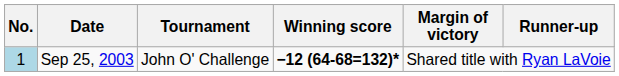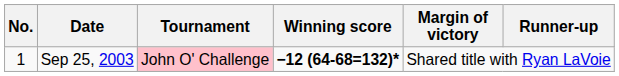(21, 59) lightblue background -> (21, 59) no background
(205, 59) no background -> (205, 59) pink background
